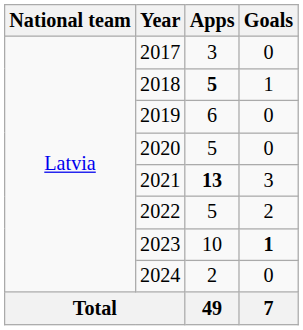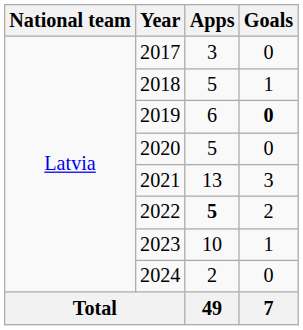(212, 84) bold -> (212, 84) normal
(268, 116) normal -> (268, 116) bold
(212, 180) bold -> (212, 180) normal
(212, 212) normal -> (212, 212) bold
(268, 244) bold -> (268, 244) normal
